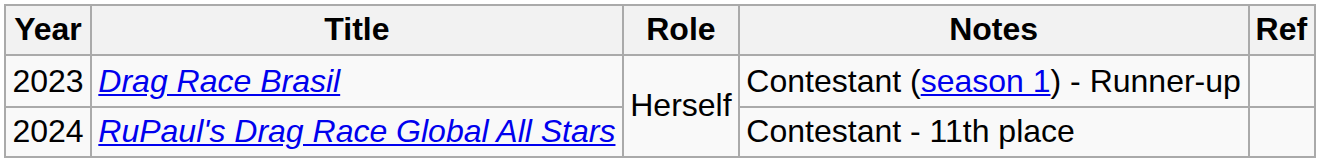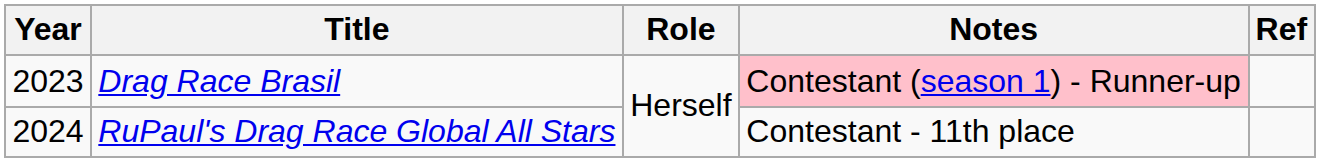(994, 80) no background -> (994, 80) pink background
